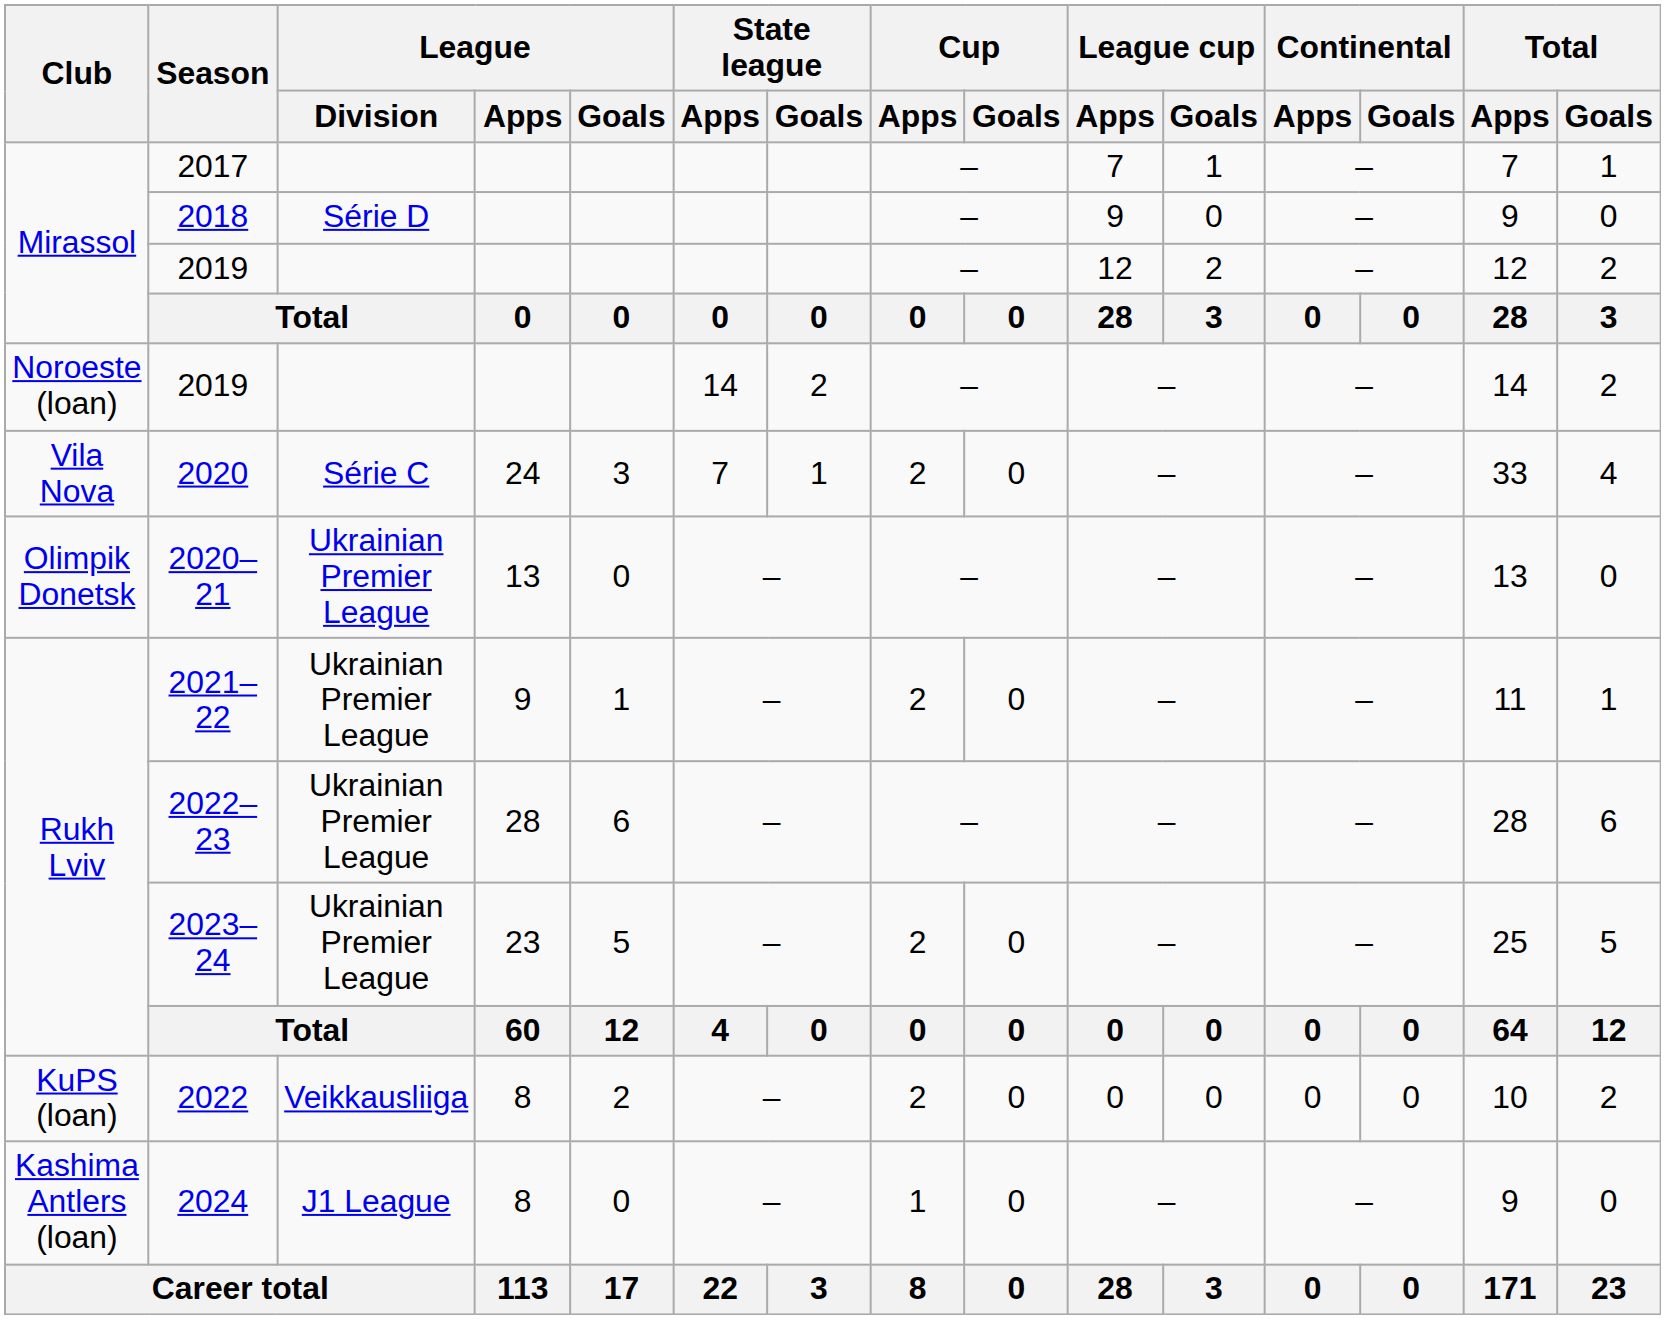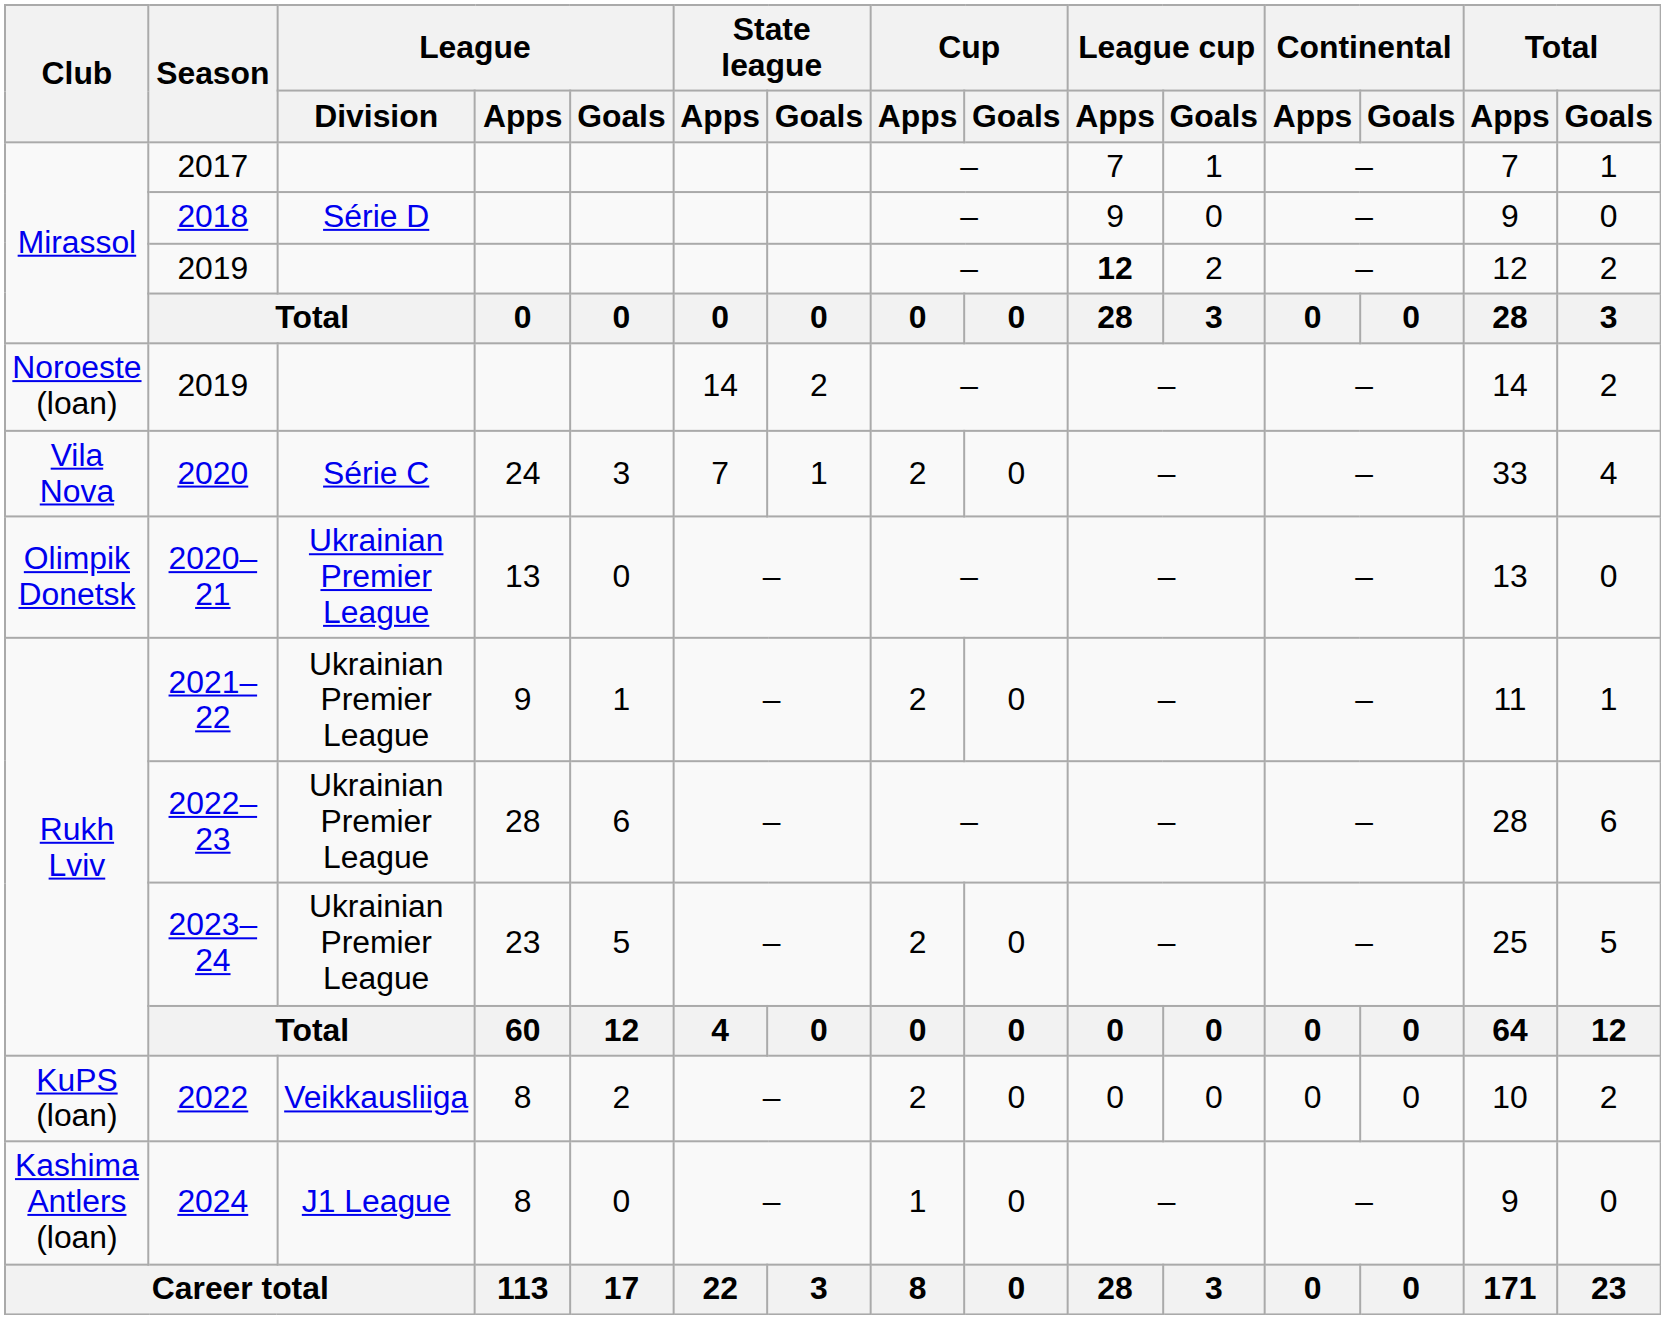(1115, 267) normal -> (1115, 267) bold
